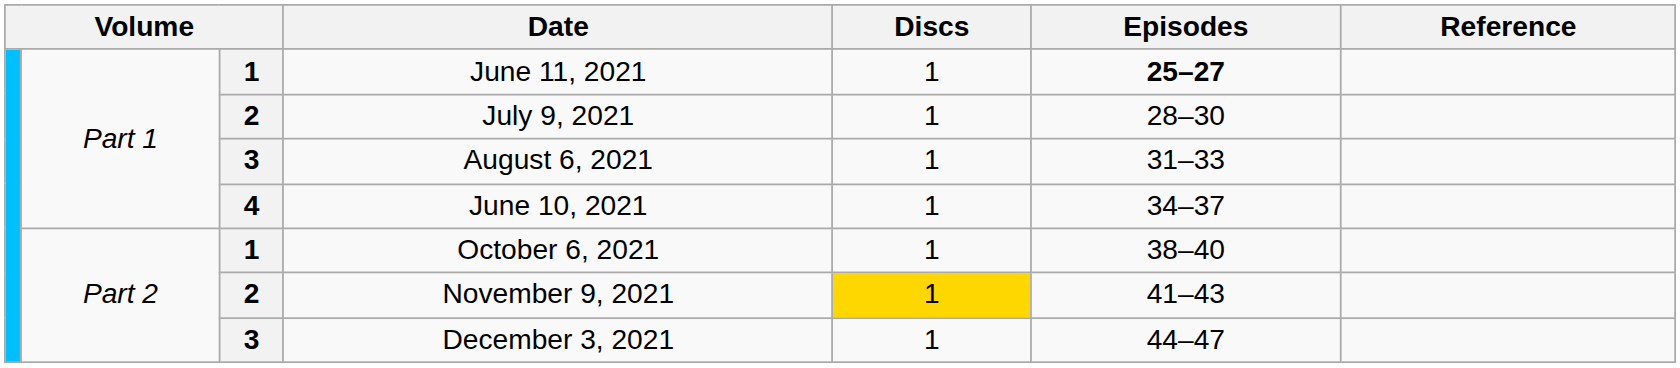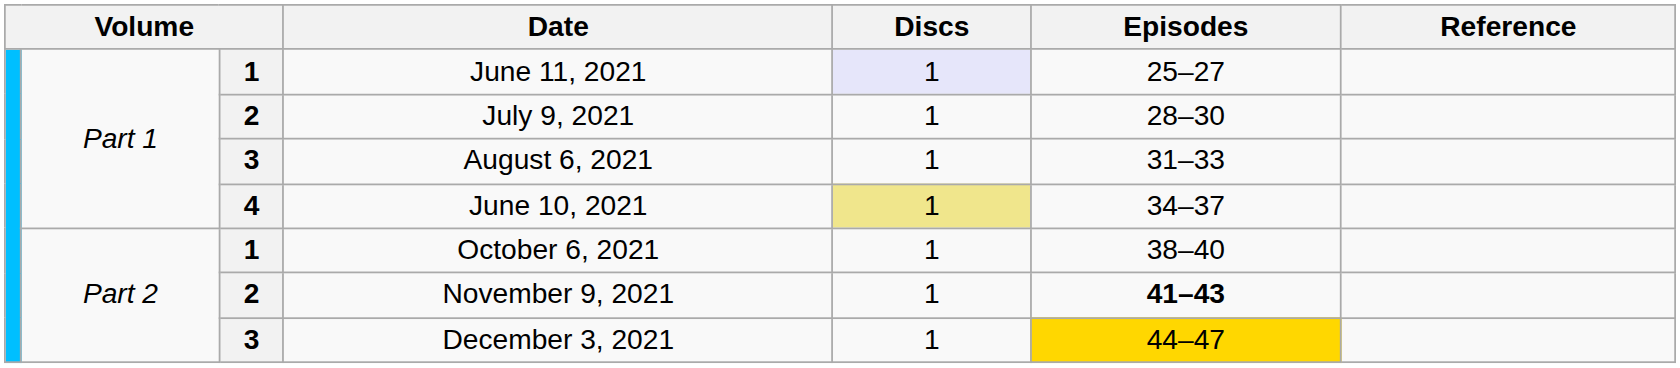(932, 71) no background -> (932, 71) lavender background
(1186, 71) bold -> (1186, 71) normal
(932, 205) no background -> (932, 205) khaki background
(932, 294) gold background -> (932, 294) no background
(1186, 294) normal -> (1186, 294) bold
(1186, 339) no background -> (1186, 339) gold background
